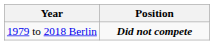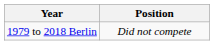(155, 31) bold -> (155, 31) normal
